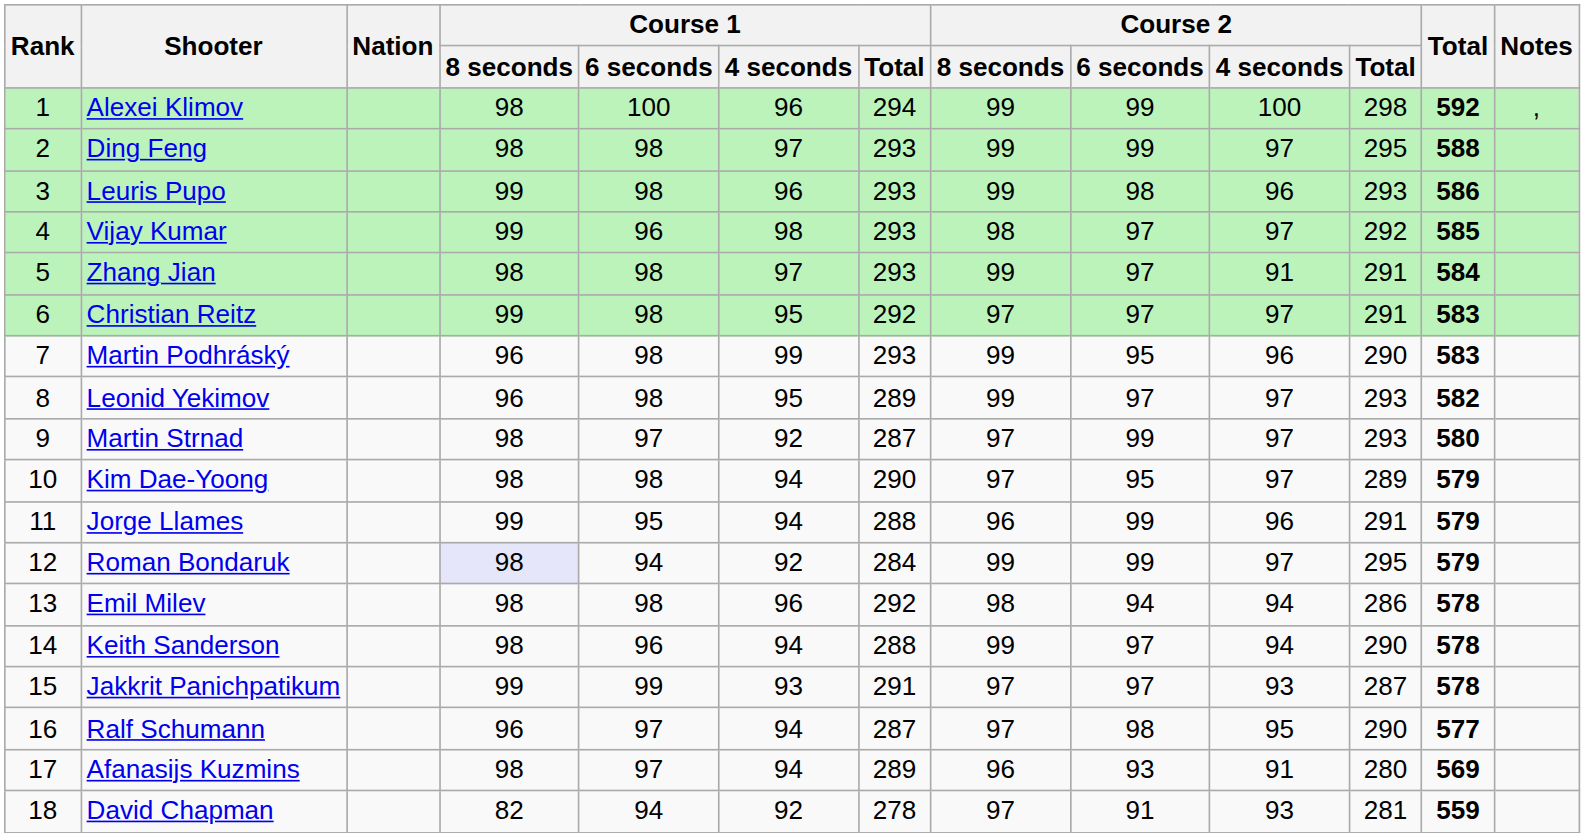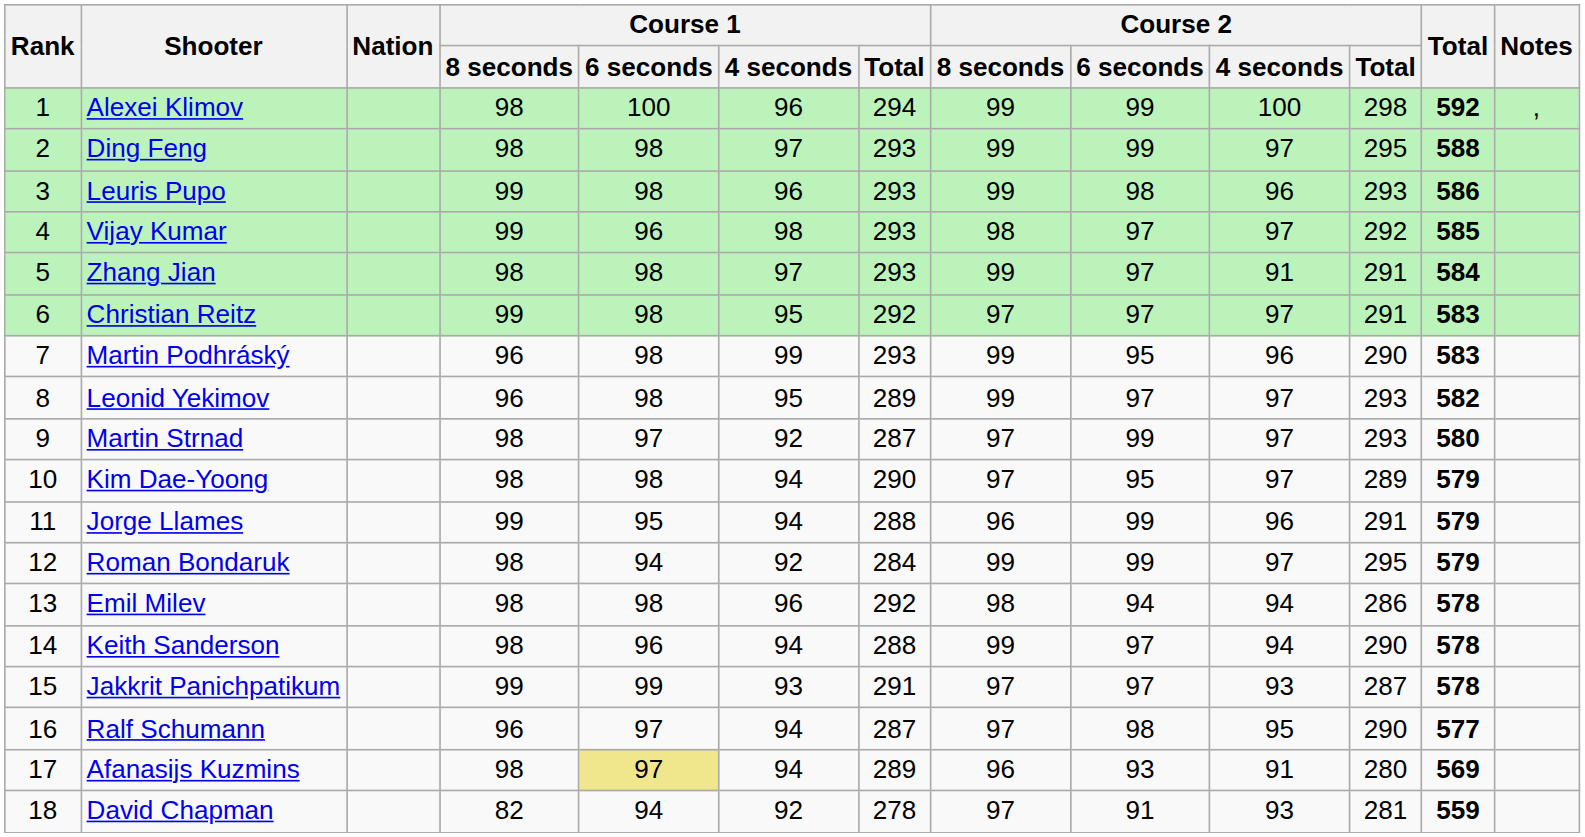(509, 562) lavender background -> (509, 562) no background
(649, 769) no background -> (649, 769) khaki background
